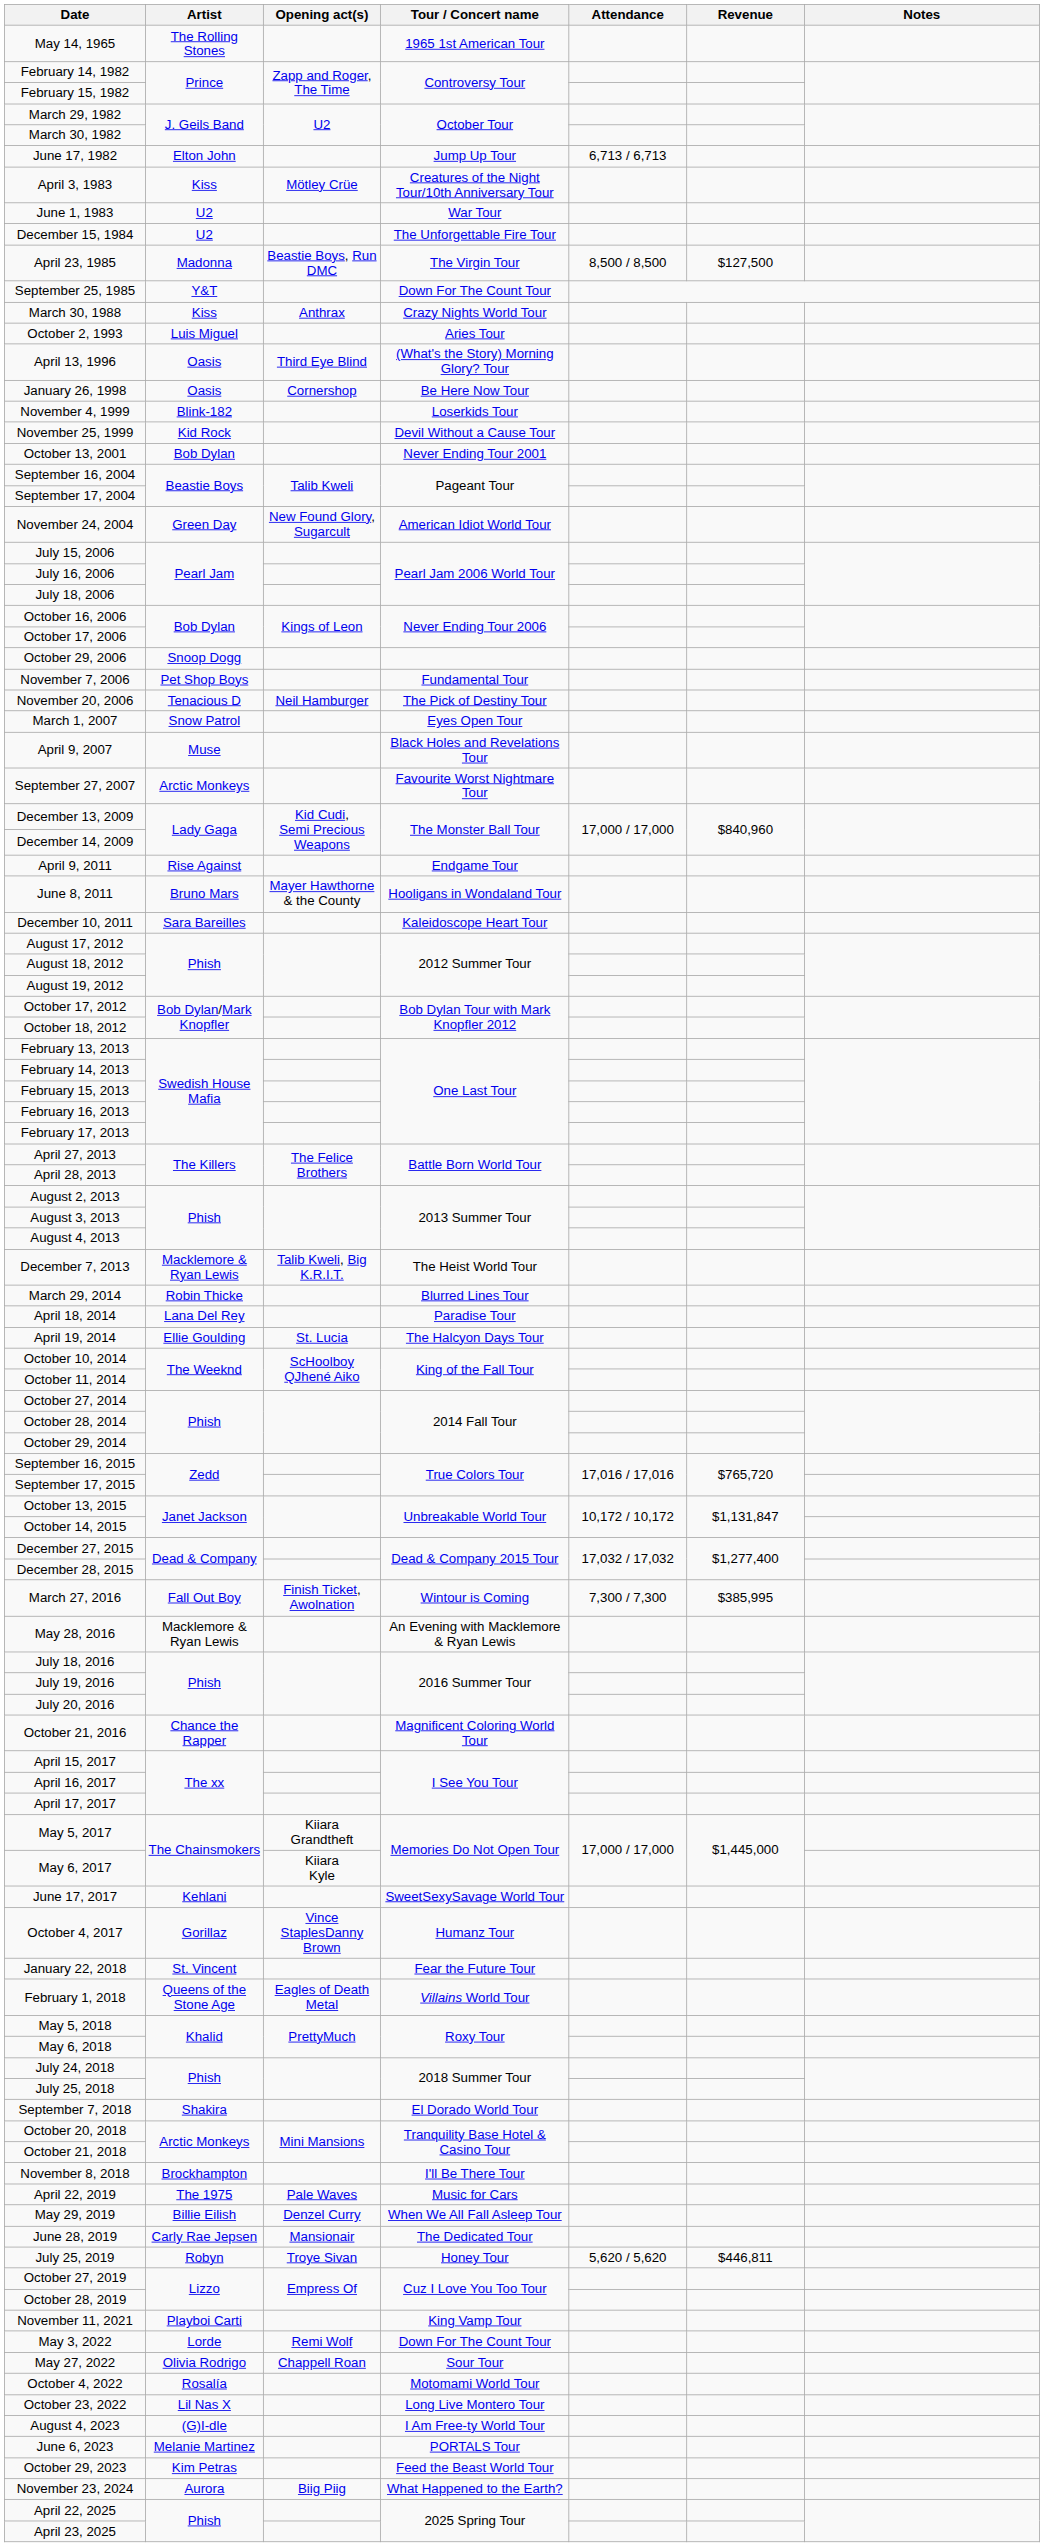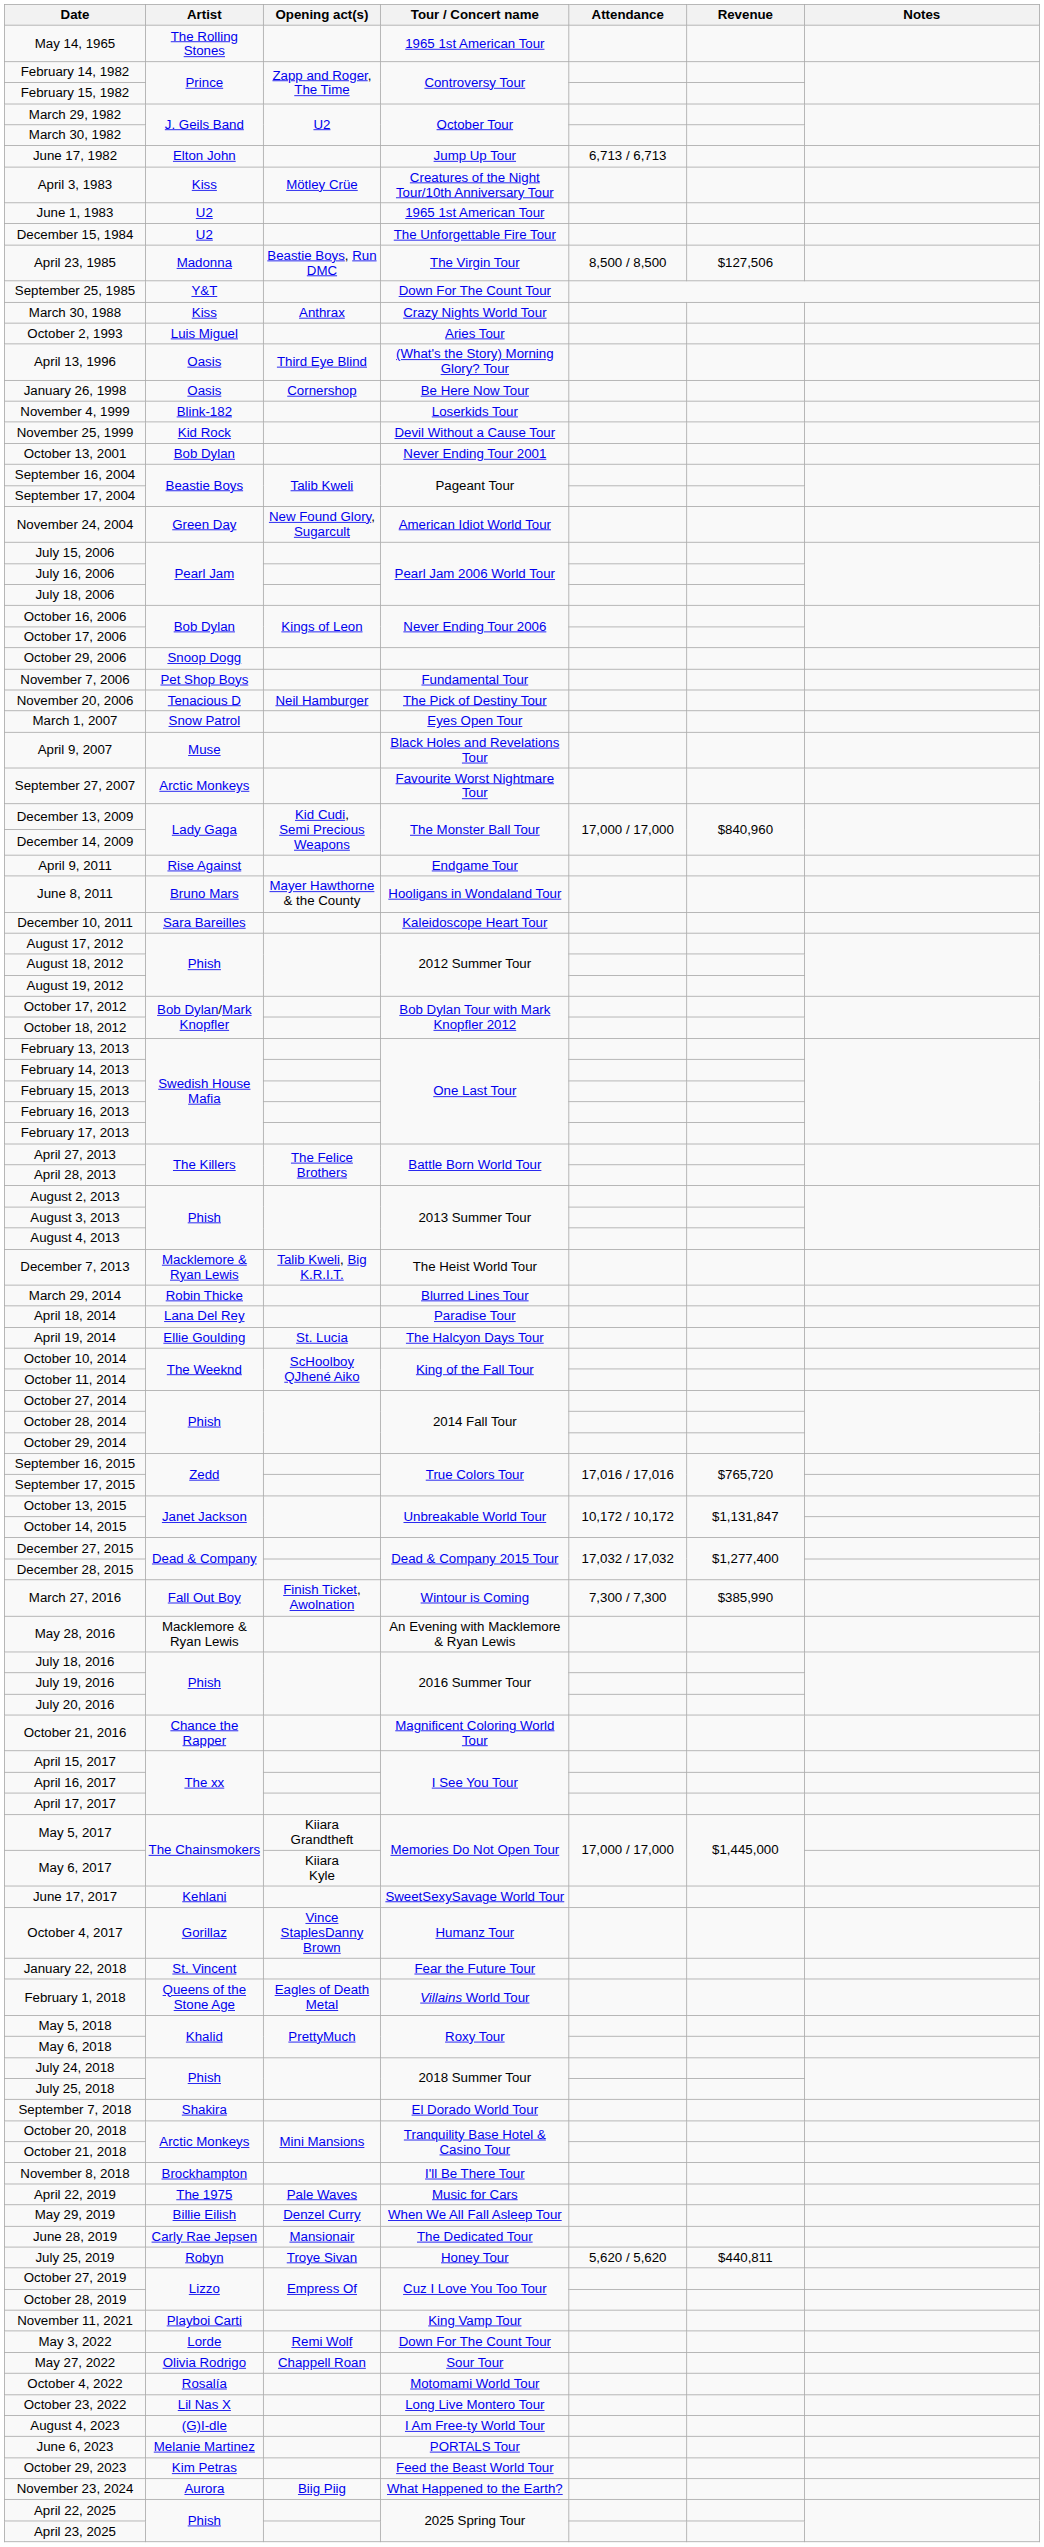(475, 213) War Tour -> (475, 213) 1965 1st American Tour
(745, 262) $127,500 -> (745, 262) $127,506
(745, 1597) $385,995 -> (745, 1597) $385,990
(745, 2257) $446,811 -> (745, 2257) $440,811
